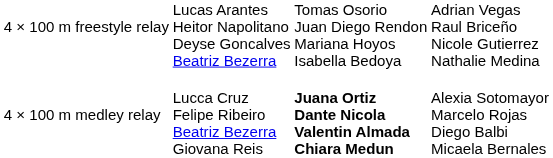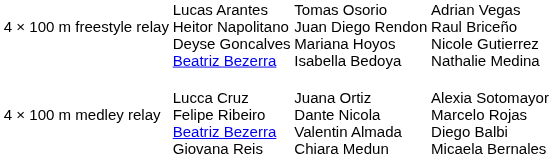(352, 123) bold -> (348, 123) normal
